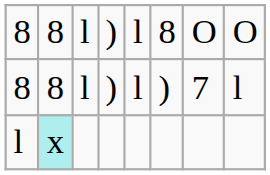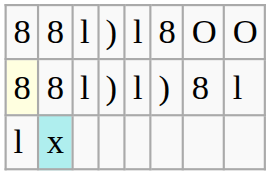(22, 86) no background -> (22, 86) lightyellow background
(200, 86) 7 -> (200, 86) 8
